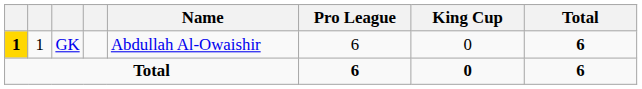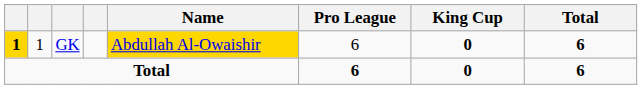(186, 44) no background -> (186, 44) gold background
(468, 44) normal -> (468, 44) bold
